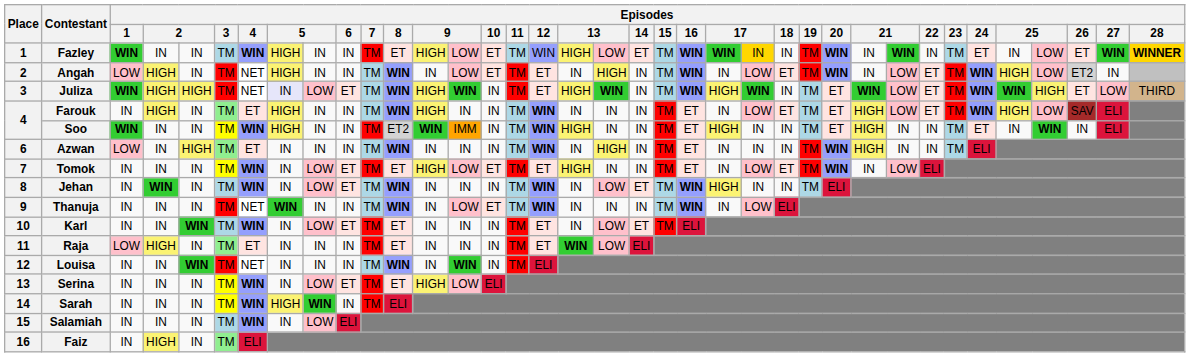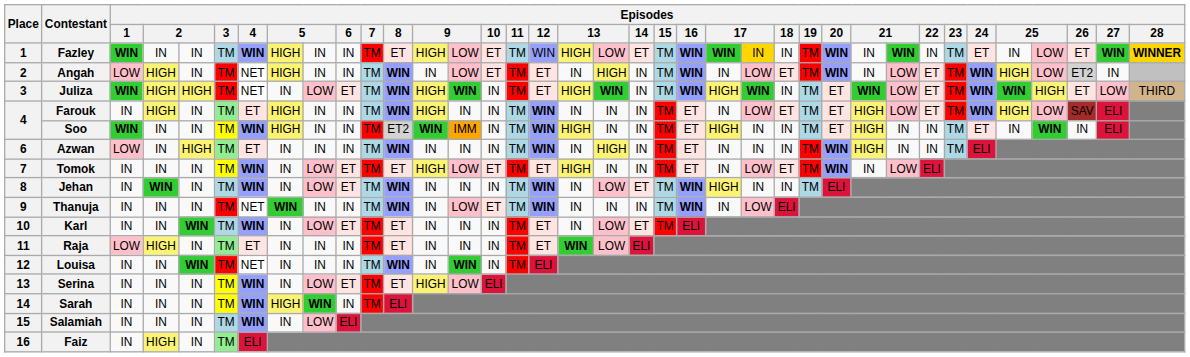(285, 91) lavender background -> (285, 91) no background
